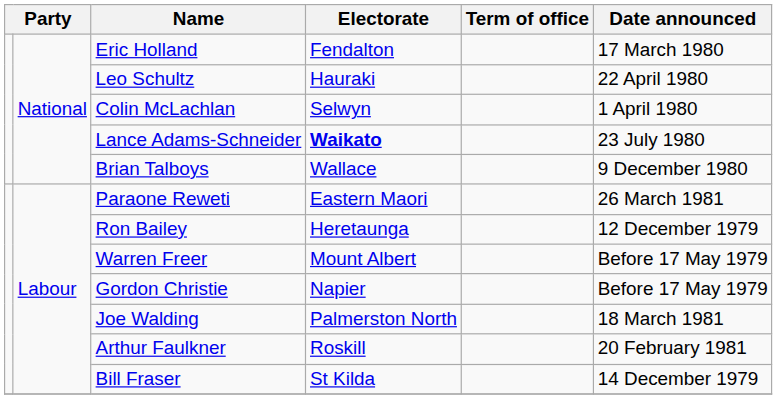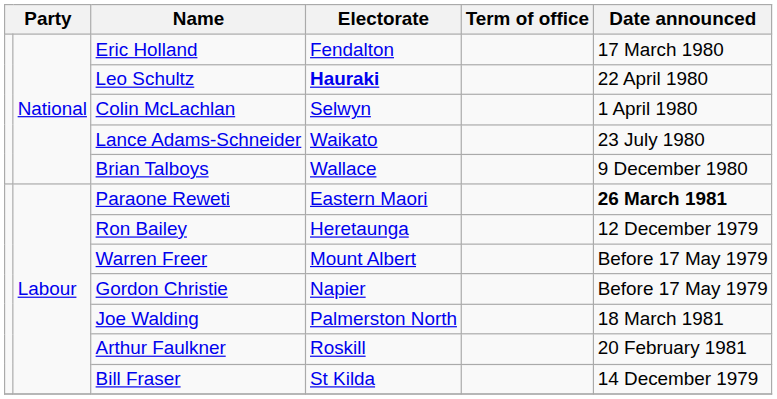(343, 79) normal -> (345, 79) bold
(346, 139) bold -> (344, 139) normal
(661, 199) normal -> (662, 199) bold
